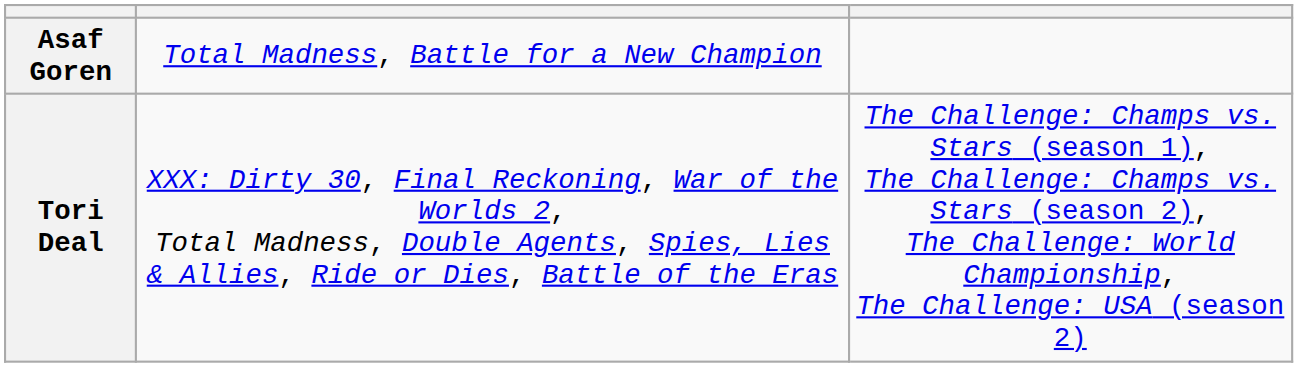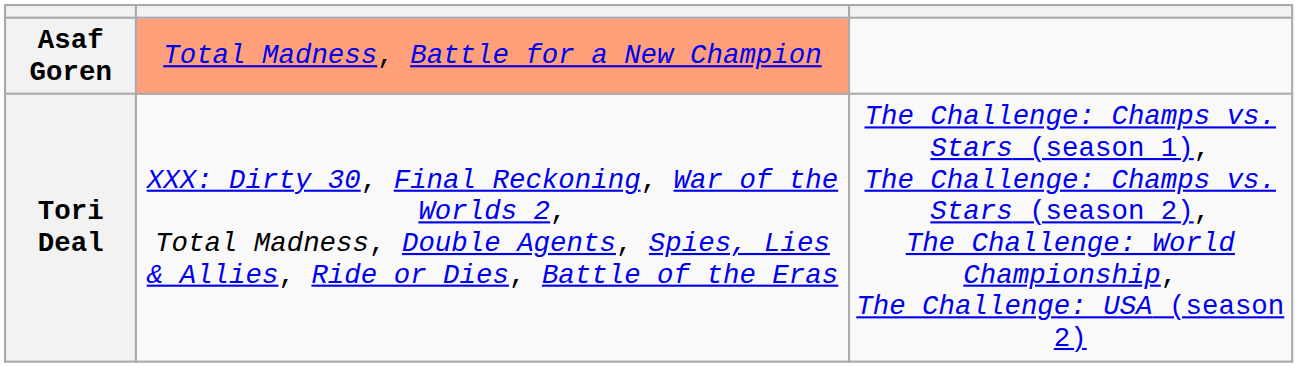(492, 56) no background -> (492, 56) lightsalmon background
